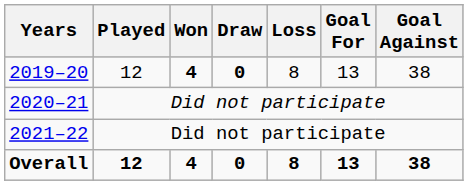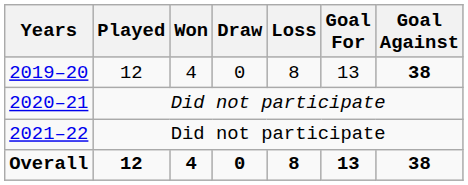(191, 73) bold -> (191, 73) normal
(240, 73) bold -> (240, 73) normal
(419, 73) normal -> (419, 73) bold
